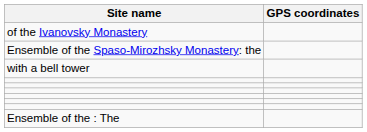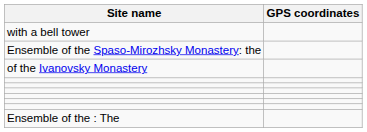(77, 31) of the Ivanovsky Monastery -> (48, 31) with a bell tower
(48, 68) with a bell tower -> (77, 68) of the Ivanovsky Monastery
